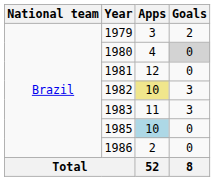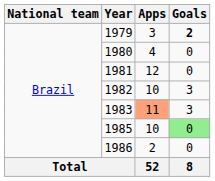(189, 33) normal -> (189, 33) bold
(189, 52) lightgrey background -> (189, 52) no background
(152, 90) khaki background -> (152, 90) no background
(152, 109) no background -> (152, 109) lightsalmon background
(152, 128) lightblue background -> (152, 128) no background
(189, 128) no background -> (189, 128) lightgreen background
